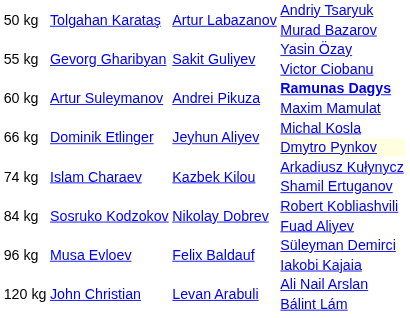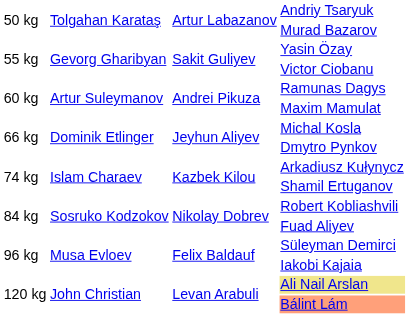(336, 89) bold -> (333, 89) normal
(329, 147) lightyellow background -> (329, 147) no background
(324, 284) no background -> (324, 284) khaki background
(314, 304) no background -> (314, 304) lightsalmon background
